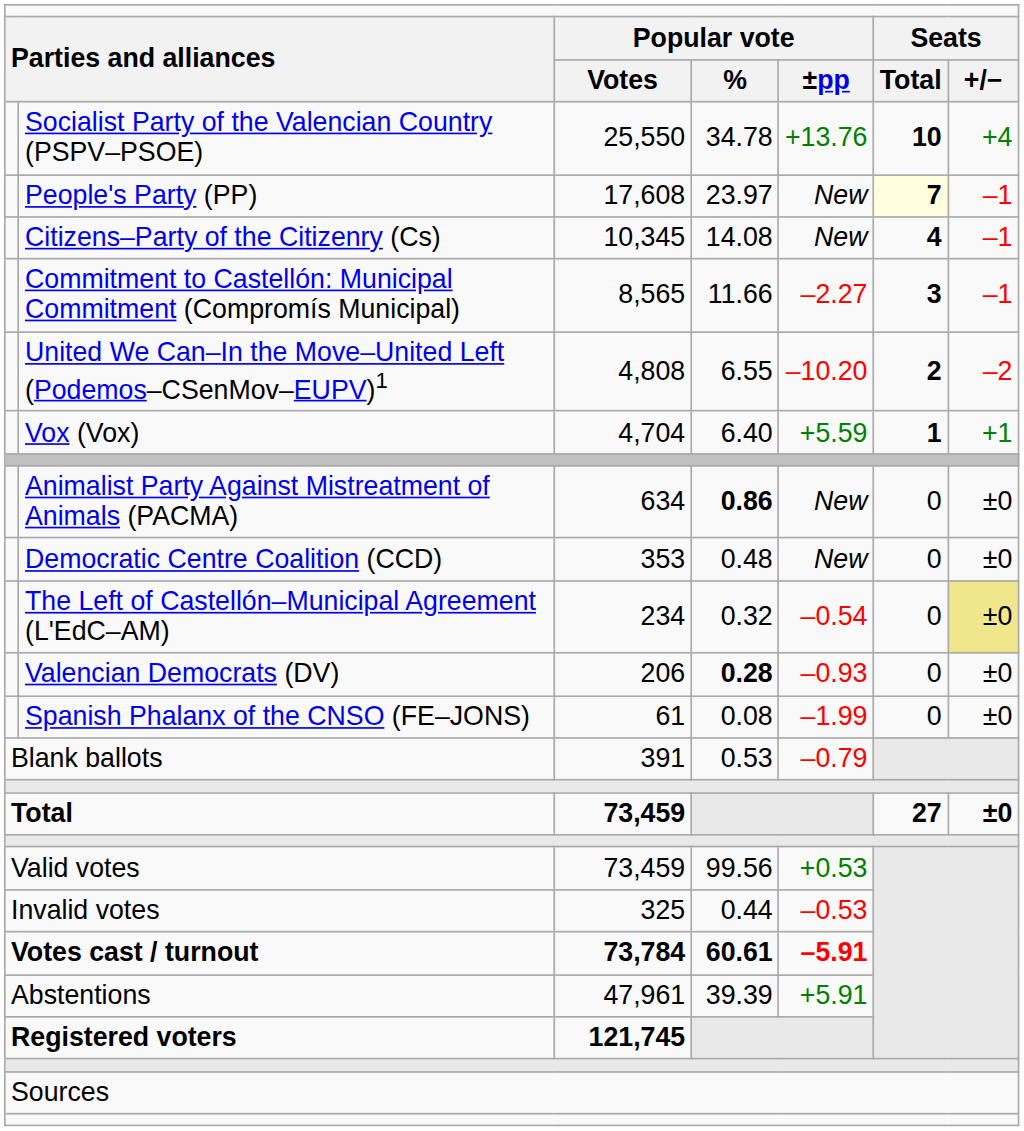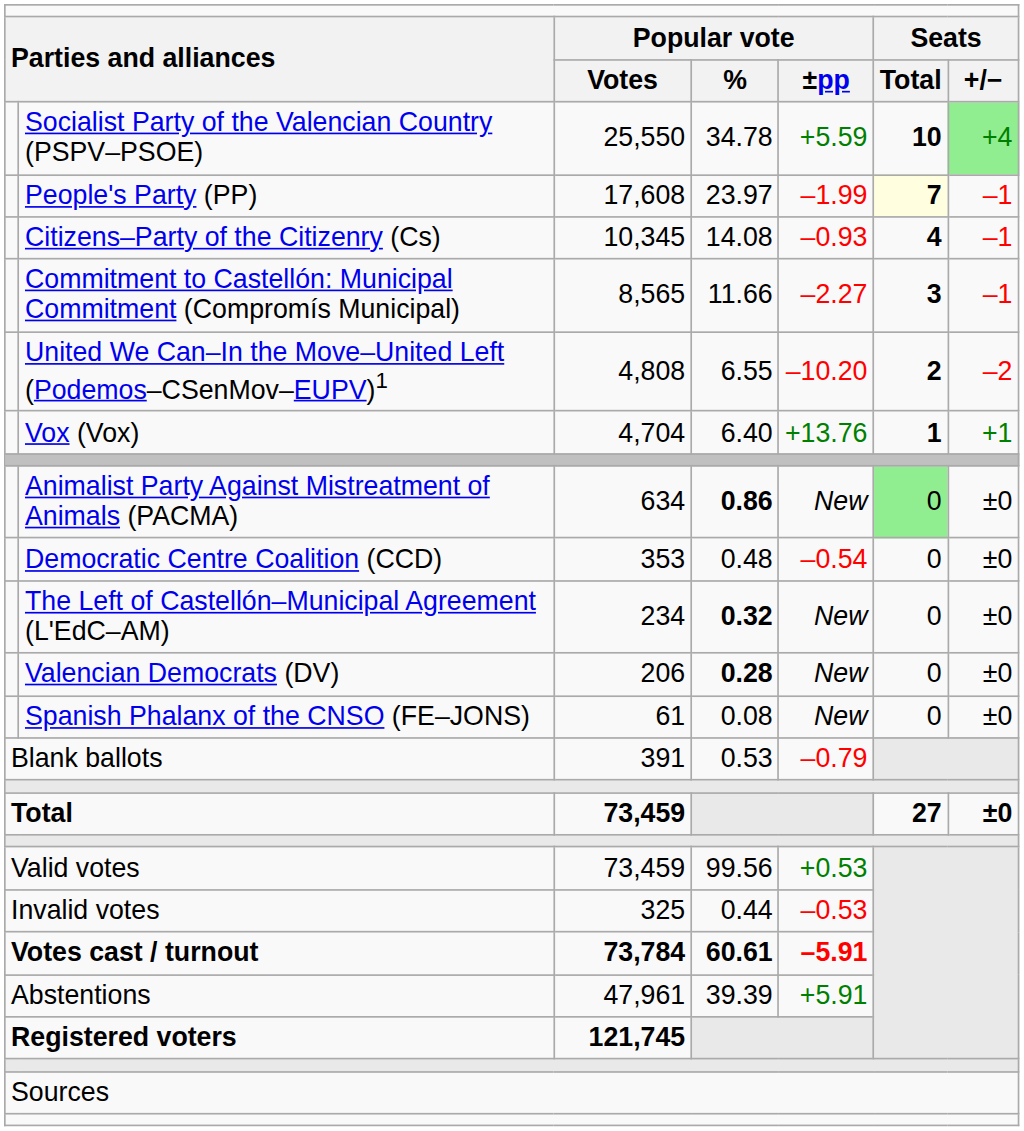(826, 137) +13.76 -> (834, 137) +5.59
(997, 137) no background -> (997, 137) lightgreen background
(841, 195) New -> (834, 195) –1.99
(841, 237) New -> (834, 237) –0.93
(834, 432) +5.59 -> (826, 432) +13.76
(934, 501) no background -> (934, 501) lightgreen background
(841, 559) New -> (834, 559) –0.54
(747, 616) normal -> (747, 616) bold
(834, 616) –0.54 -> (841, 616) New
(998, 616) khaki background -> (998, 616) no background
(834, 673) –0.93 -> (841, 673) New
(834, 716) –1.99 -> (841, 716) New
